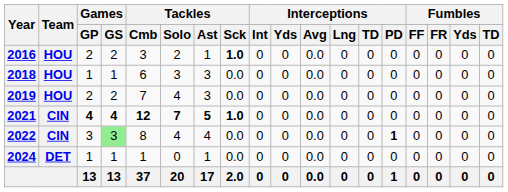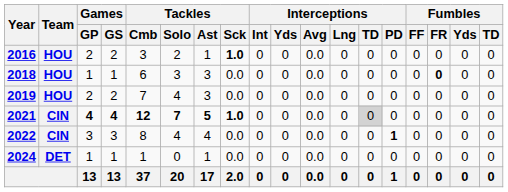(439, 75) normal -> (439, 75) bold
(371, 116) no background -> (371, 116) lightgrey background
(114, 136) lightgreen background -> (114, 136) no background
